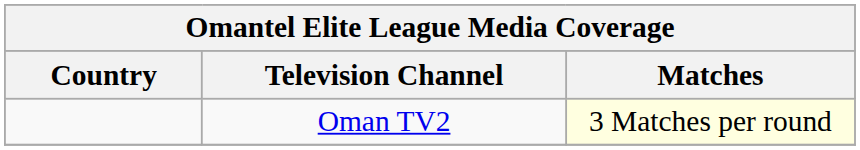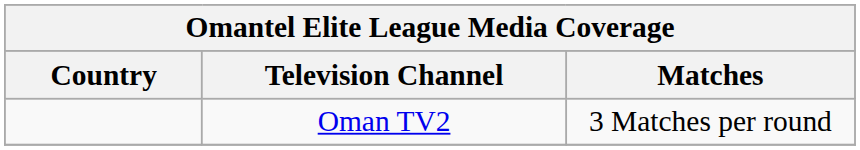(710, 121) lightyellow background -> (710, 121) no background
